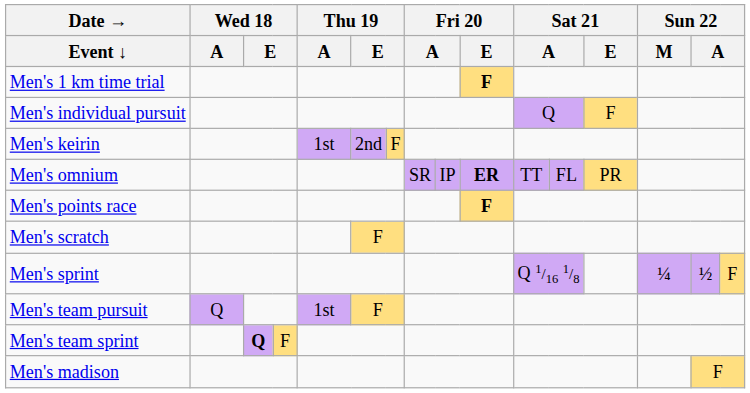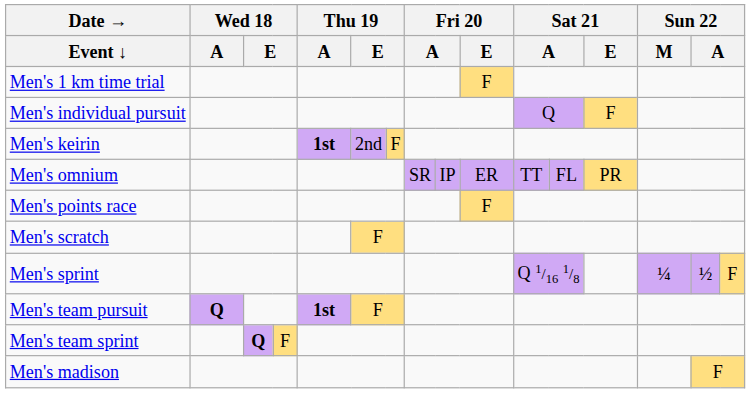(487, 82) bold -> (487, 82) normal
(324, 144) normal -> (324, 144) bold
(487, 175) bold -> (487, 175) normal
(487, 206) bold -> (487, 206) normal
(217, 310) normal -> (217, 310) bold
(324, 310) normal -> (324, 310) bold
